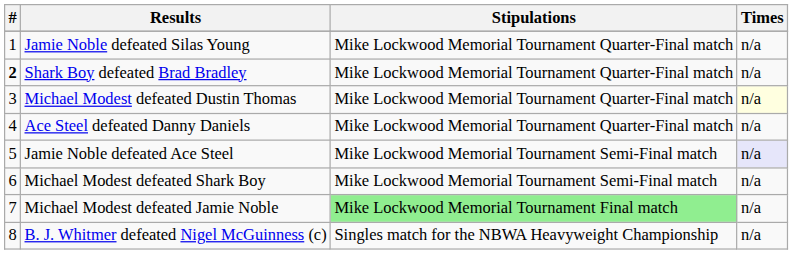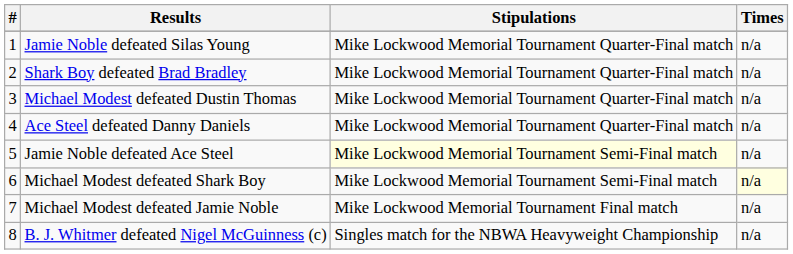(13, 71) bold -> (13, 71) normal
(751, 99) lightyellow background -> (751, 99) no background
(526, 153) no background -> (526, 153) lightyellow background
(751, 153) lavender background -> (751, 153) no background
(751, 180) no background -> (751, 180) lightyellow background
(506, 207) lightgreen background -> (506, 207) no background
